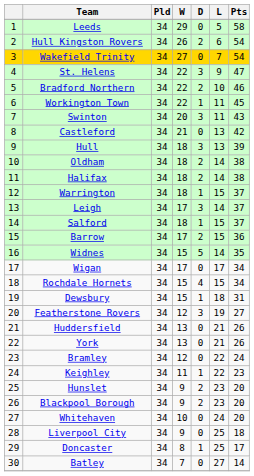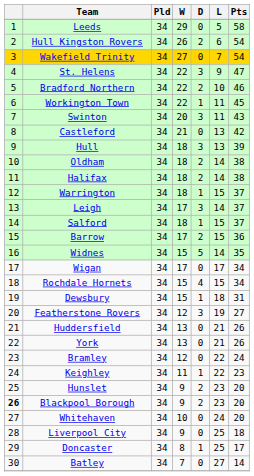(14, 403) normal -> (14, 403) bold
